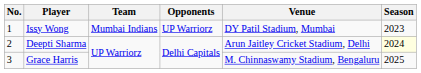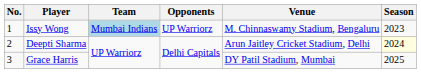(124, 28) no background -> (124, 28) lightblue background
(280, 28) DY Patil Stadium, Mumbai -> (302, 28) M. Chinnaswamy Stadium, Bengaluru
(302, 60) M. Chinnaswamy Stadium, Bengaluru -> (280, 60) DY Patil Stadium, Mumbai
